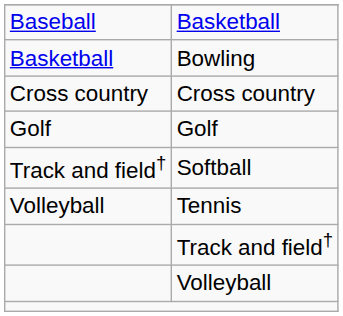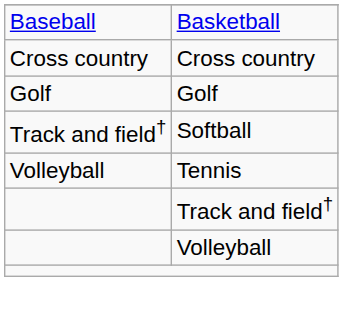- row: (216, 57)
